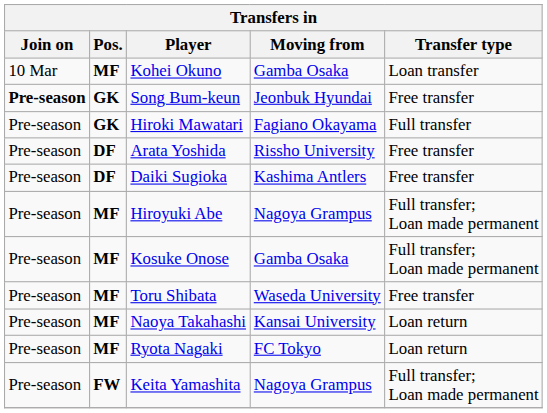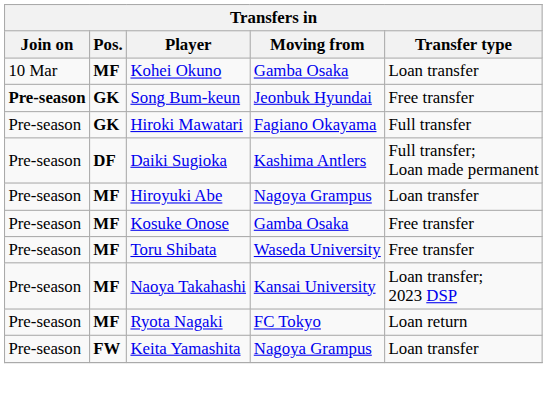- row: (178, 151)
(431, 177) Free transfer -> (464, 160) Full transfer; Loan made permanent
(464, 213) Full transfer; Loan made permanent -> (433, 196) Loan transfer
(464, 259) Full transfer; Loan made permanent -> (431, 223) Free transfer
(428, 322) Loan return -> (436, 285) Loan transfer; 2023 DSP
(464, 384) Full transfer; Loan made permanent -> (433, 348) Loan transfer
